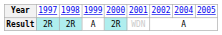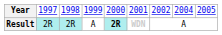(116, 24) normal -> (116, 24) bold
(138, 24) normal -> (138, 24) bold
